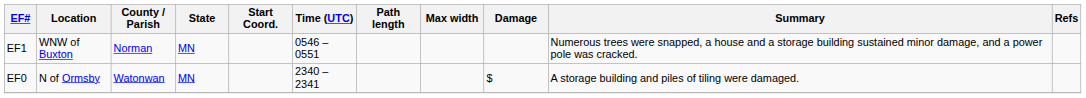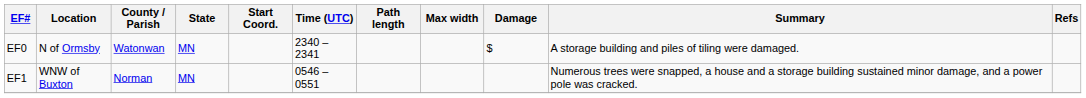rows swapped: (17, 48) <-> (17, 78)
